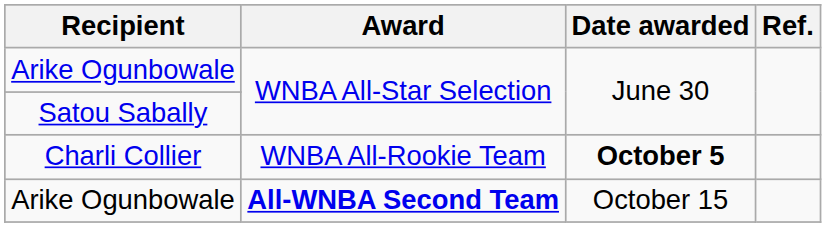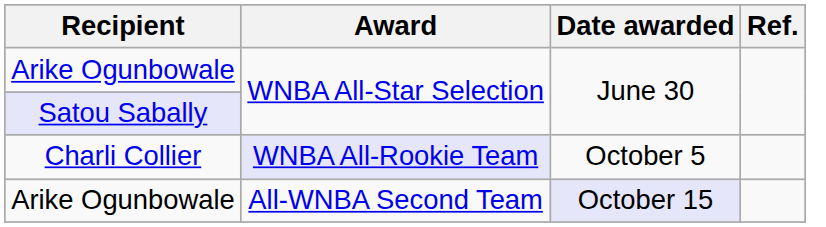(123, 112) no background -> (123, 112) lavender background
(403, 156) no background -> (396, 156) lavender background
(661, 156) bold -> (645, 156) normal
(403, 199) bold -> (396, 199) normal
(661, 199) no background -> (645, 199) lavender background
